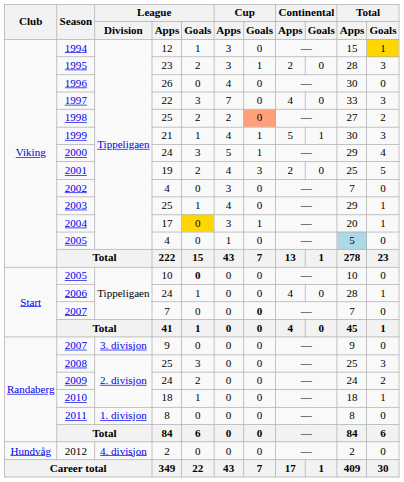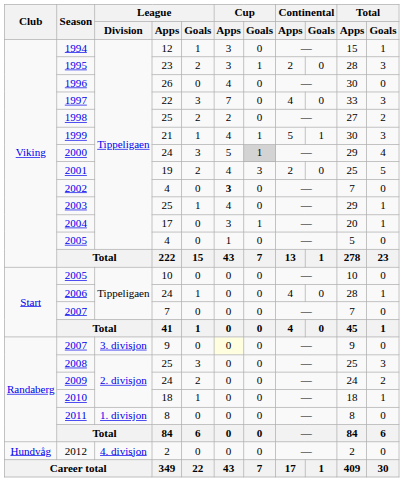(383, 48) gold background -> (383, 48) no background
(259, 118) lightsalmon background -> (259, 118) no background
(259, 153) no background -> (259, 153) lightgrey background
(229, 188) normal -> (229, 188) bold
(198, 223) gold background -> (198, 223) no background
(352, 240) lightblue background -> (352, 240) no background
(198, 275) bold -> (198, 275) normal
(259, 310) bold -> (259, 310) normal
(229, 345) no background -> (229, 345) lightyellow background
